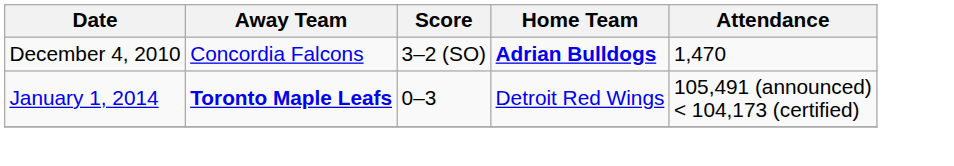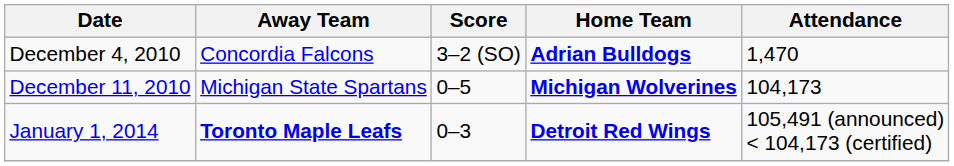+ row: (100, 86)
(580, 98) normal -> (620, 131) bold
